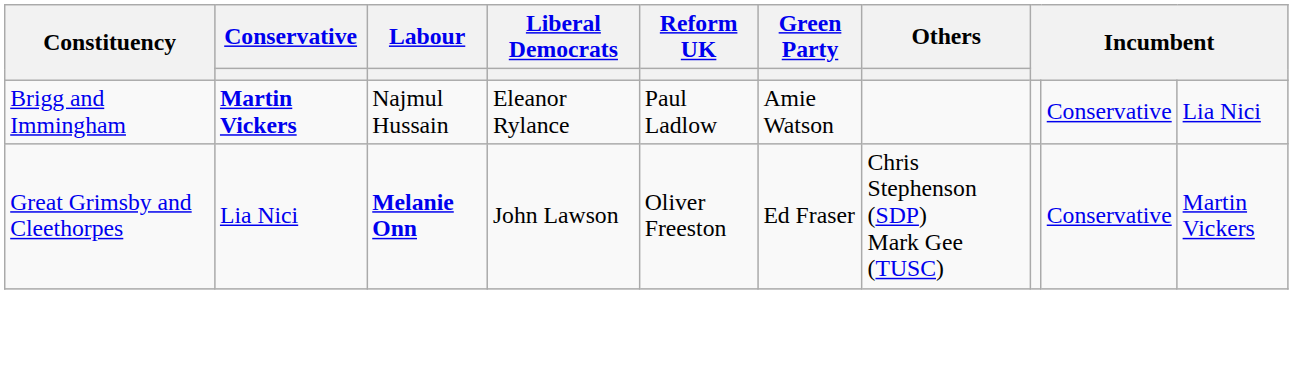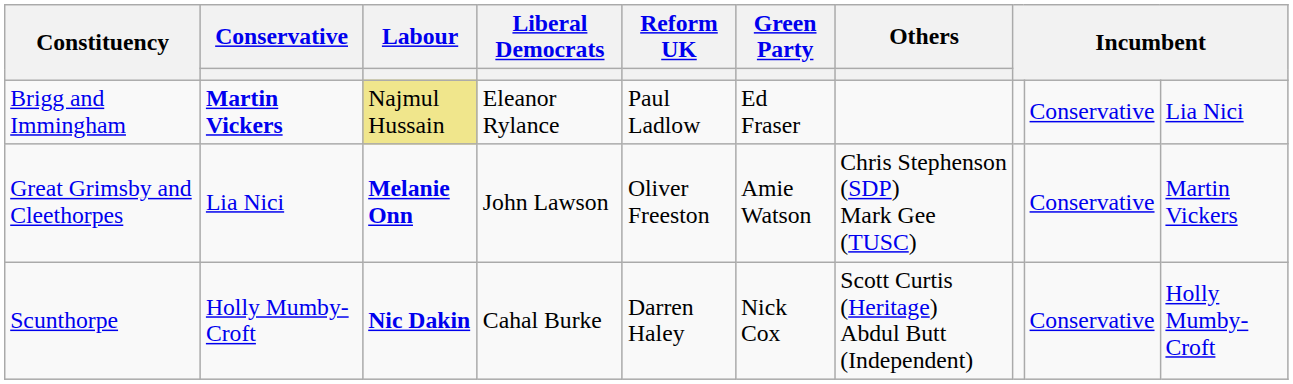(410, 111) no background -> (406, 111) khaki background
(799, 111) Amie Watson -> (771, 111) Ed Fraser
(809, 215) Ed Fraser -> (776, 202) Amie Watson
+ row: (64, 320)
